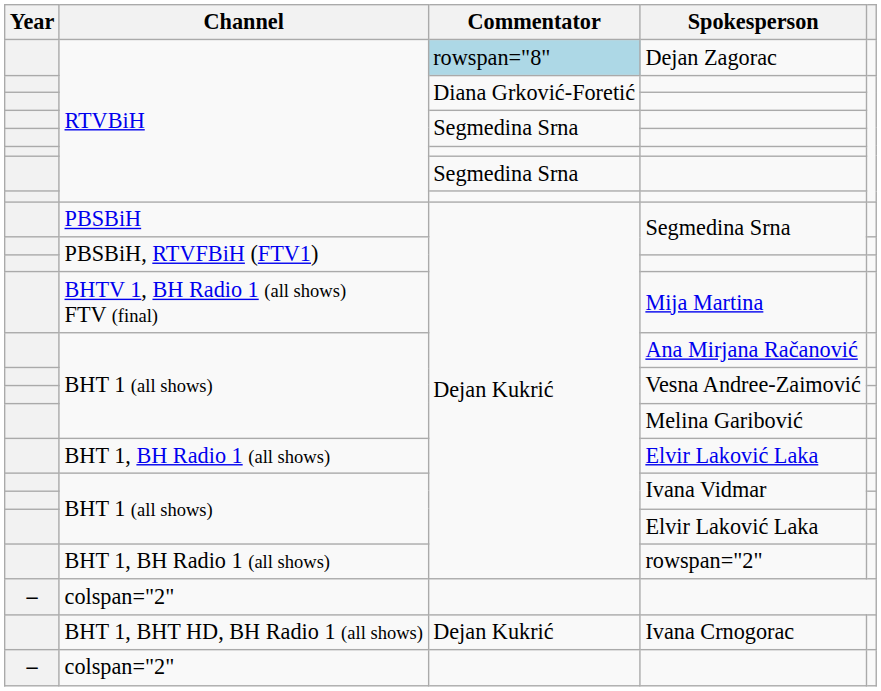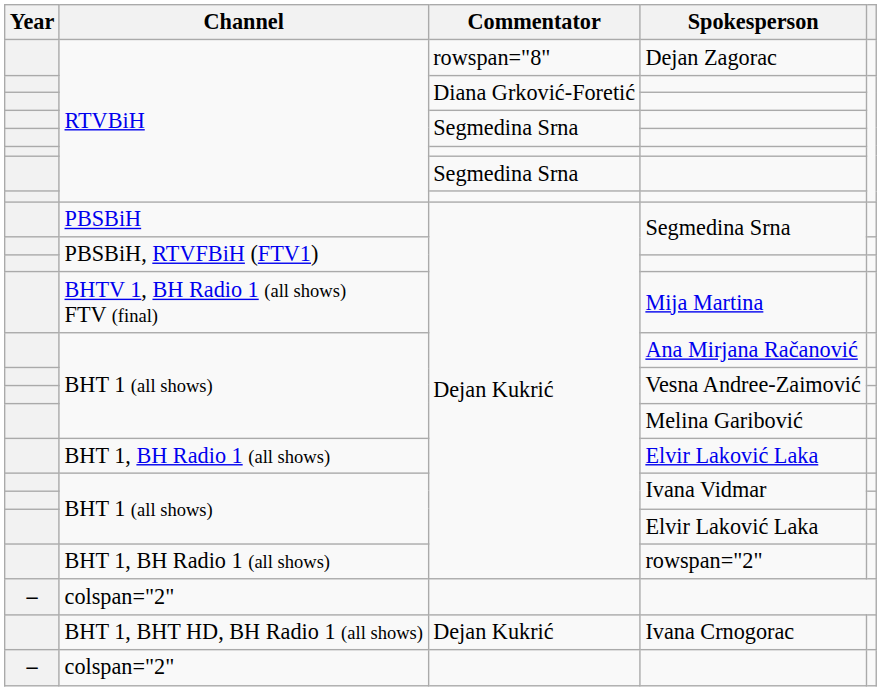(492, 57) lightblue background -> (492, 57) no background
